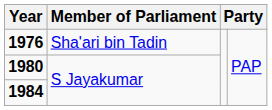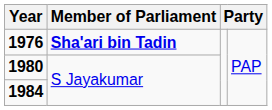(109, 42) normal -> (114, 42) bold
